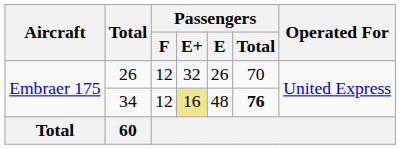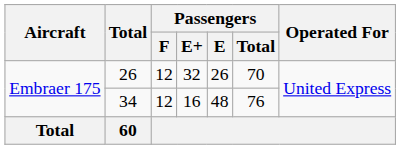(192, 102) khaki background -> (192, 102) no background
(256, 102) bold -> (256, 102) normal
